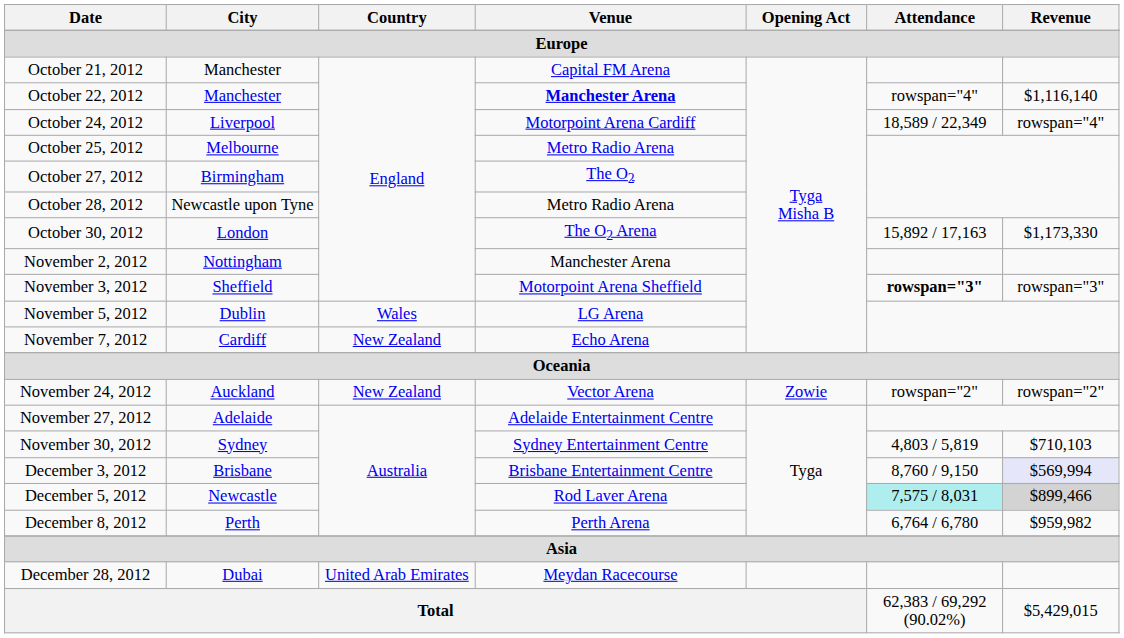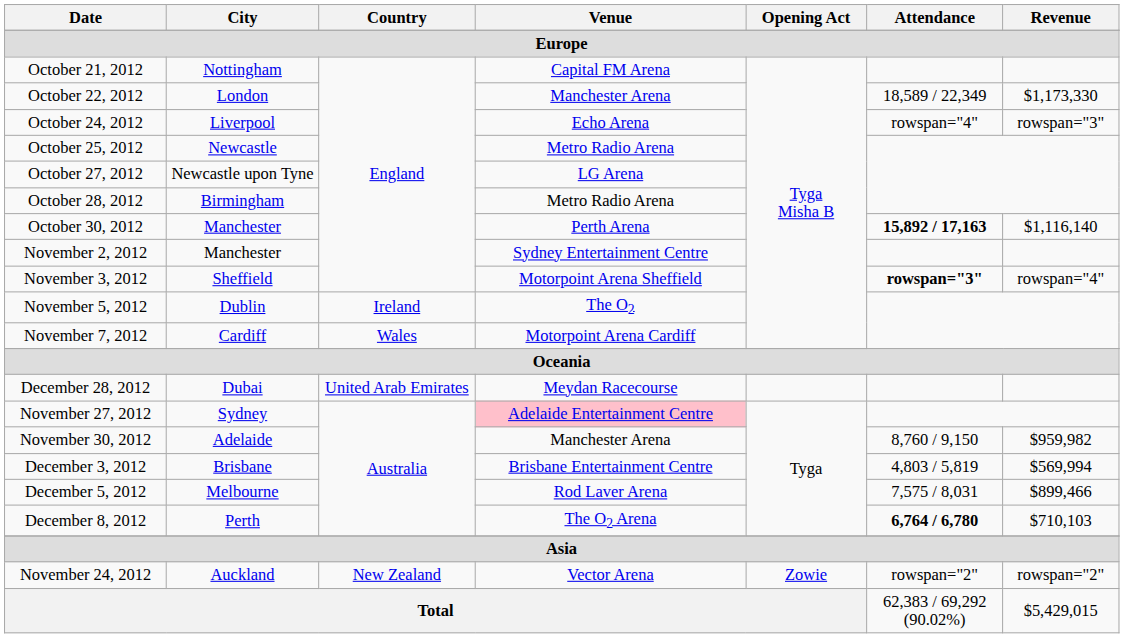(243, 69) Manchester -> (243, 69) Nottingham
(243, 95) Manchester -> (243, 95) London
(610, 95) bold -> (610, 95) normal
(935, 95) rowspan="4" -> (935, 95) 18,589 / 22,349
(1061, 95) $1,116,140 -> (1061, 95) $1,173,330
(610, 122) Motorpoint Arena Cardiff -> (610, 122) Echo Arena
(935, 122) 18,589 / 22,349 -> (935, 122) rowspan="4"
(1061, 122) rowspan="4" -> (1061, 122) rowspan="3"
(243, 148) Melbourne -> (243, 148) Newcastle
(243, 176) Birmingham -> (243, 174) Newcastle upon Tyne
(610, 176) The O2 -> (610, 174) LG Arena
(243, 204) Newcastle upon Tyne -> (243, 200) Birmingham
(243, 233) London -> (243, 226) Manchester
(610, 233) The O2 Arena -> (610, 226) Perth Arena
(935, 233) normal -> (935, 226) bold
(1061, 233) $1,173,330 -> (1061, 226) $1,116,140
(243, 261) Nottingham -> (243, 252) Manchester
(610, 261) Manchester Arena -> (610, 252) Sydney Entertainment Centre
(1061, 287) rowspan="3" -> (1061, 278) rowspan="4"
(397, 313) Wales -> (397, 307) Ireland
(610, 313) LG Arena -> (610, 307) The O2
(397, 339) New Zealand -> (397, 335) Wales
(610, 339) Echo Arena -> (610, 335) Motorpoint Arena Cardiff
rows swapped: (86, 392) <-> (86, 575)
(243, 418) Adelaide -> (243, 413) Sydney
(610, 418) no background -> (610, 413) pink background
(243, 444) Sydney -> (243, 440) Adelaide
(610, 444) Sydney Entertainment Centre -> (610, 440) Manchester Arena
(935, 444) 4,803 / 5,819 -> (935, 440) 8,760 / 9,150
(1061, 444) $710,103 -> (1061, 440) $959,982
(935, 470) 8,760 / 9,150 -> (935, 466) 4,803 / 5,819
(1061, 470) lavender background -> (1061, 466) no background
(243, 496) Newcastle -> (243, 492) Melbourne
(935, 496) paleturquoise background -> (935, 492) no background
(1061, 496) lightgrey background -> (1061, 492) no background
(610, 522) Perth Arena -> (610, 520) The O2 Arena
(935, 522) normal -> (935, 520) bold
(1061, 522) $959,982 -> (1061, 520) $710,103
